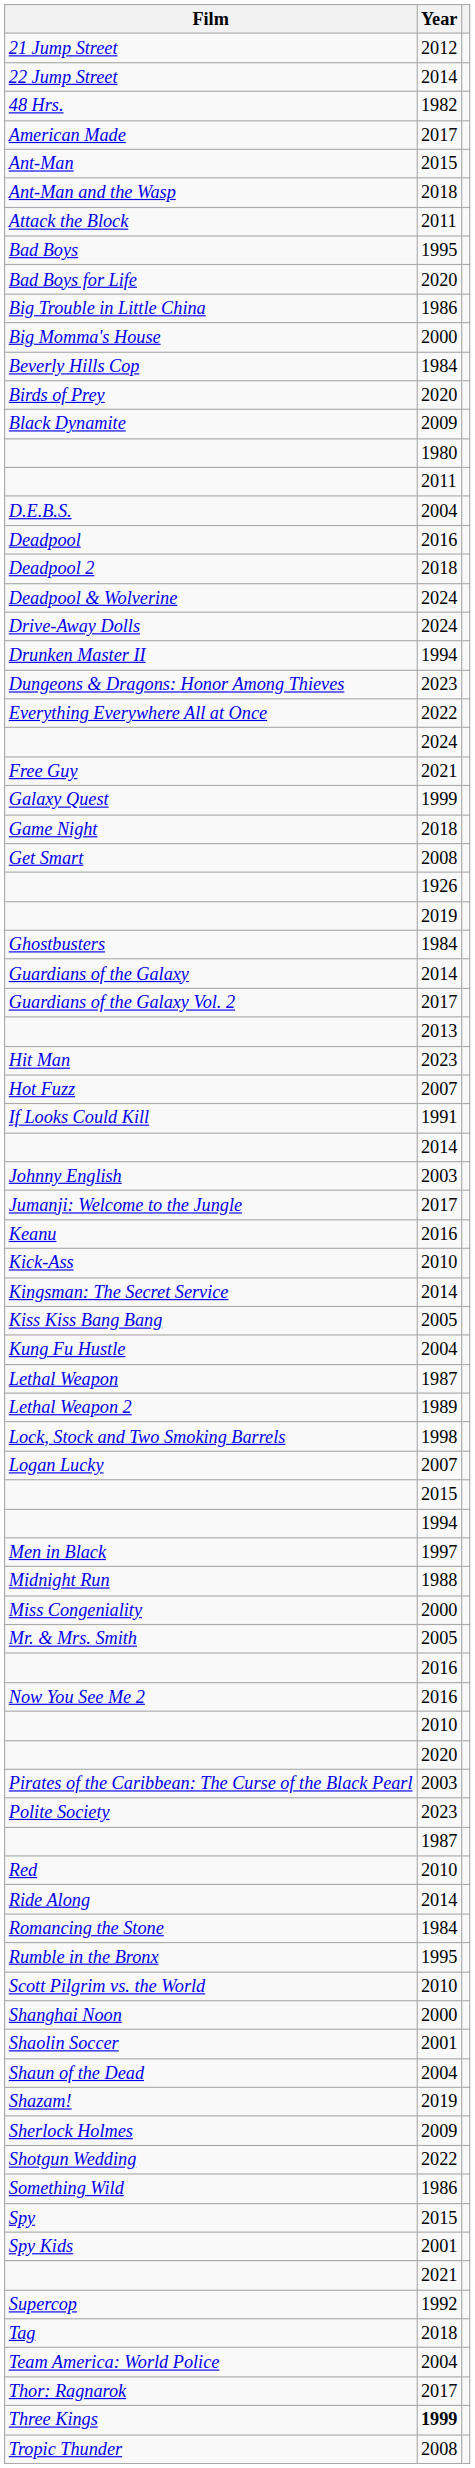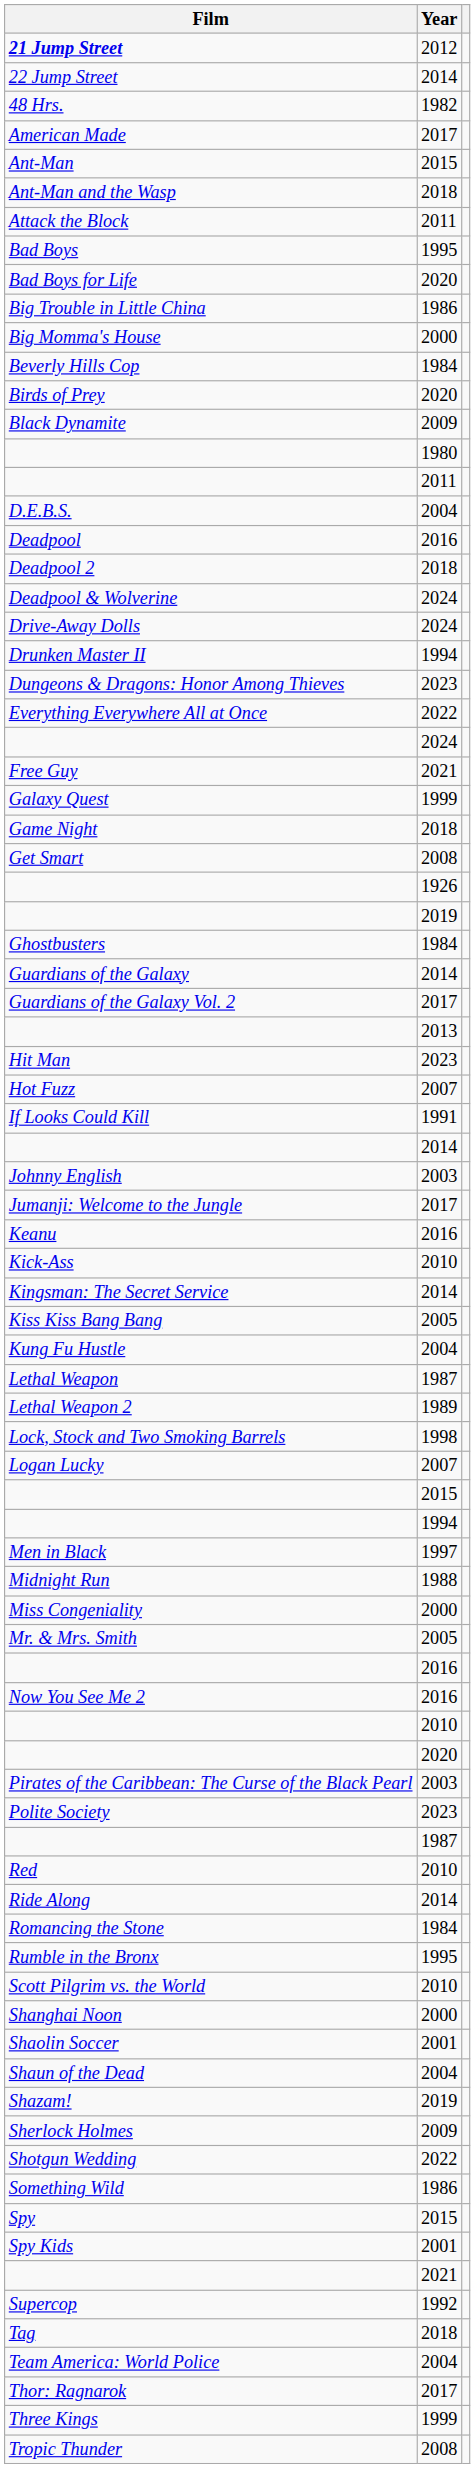(63, 47) normal -> (66, 47) bold
(439, 2419) bold -> (439, 2419) normal
